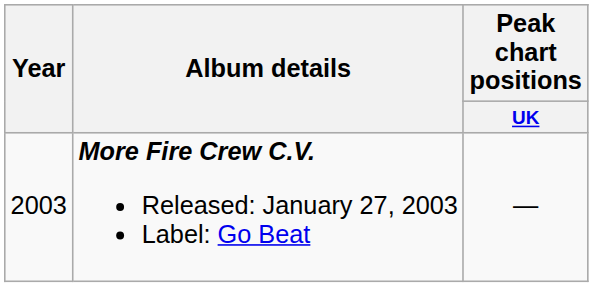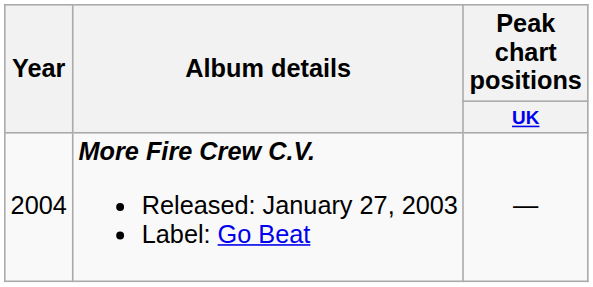(39, 206) 2003 -> (39, 206) 2004
